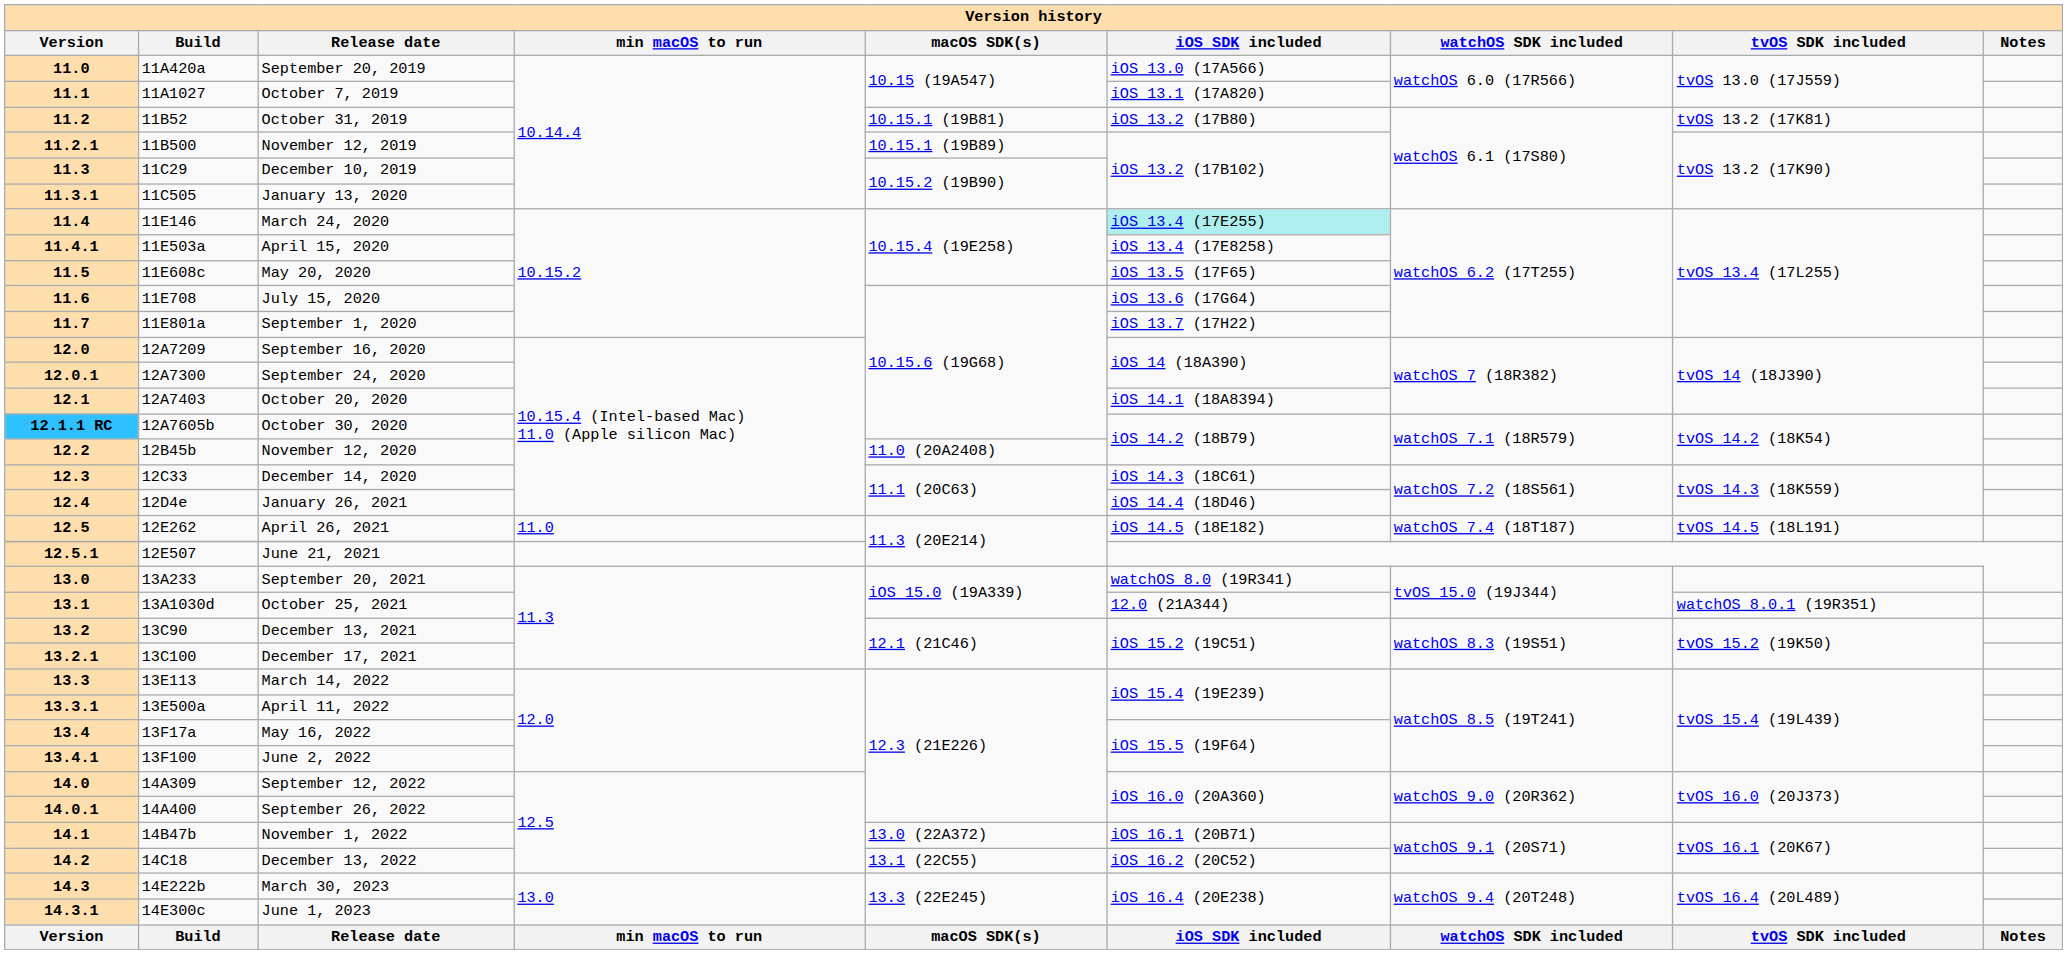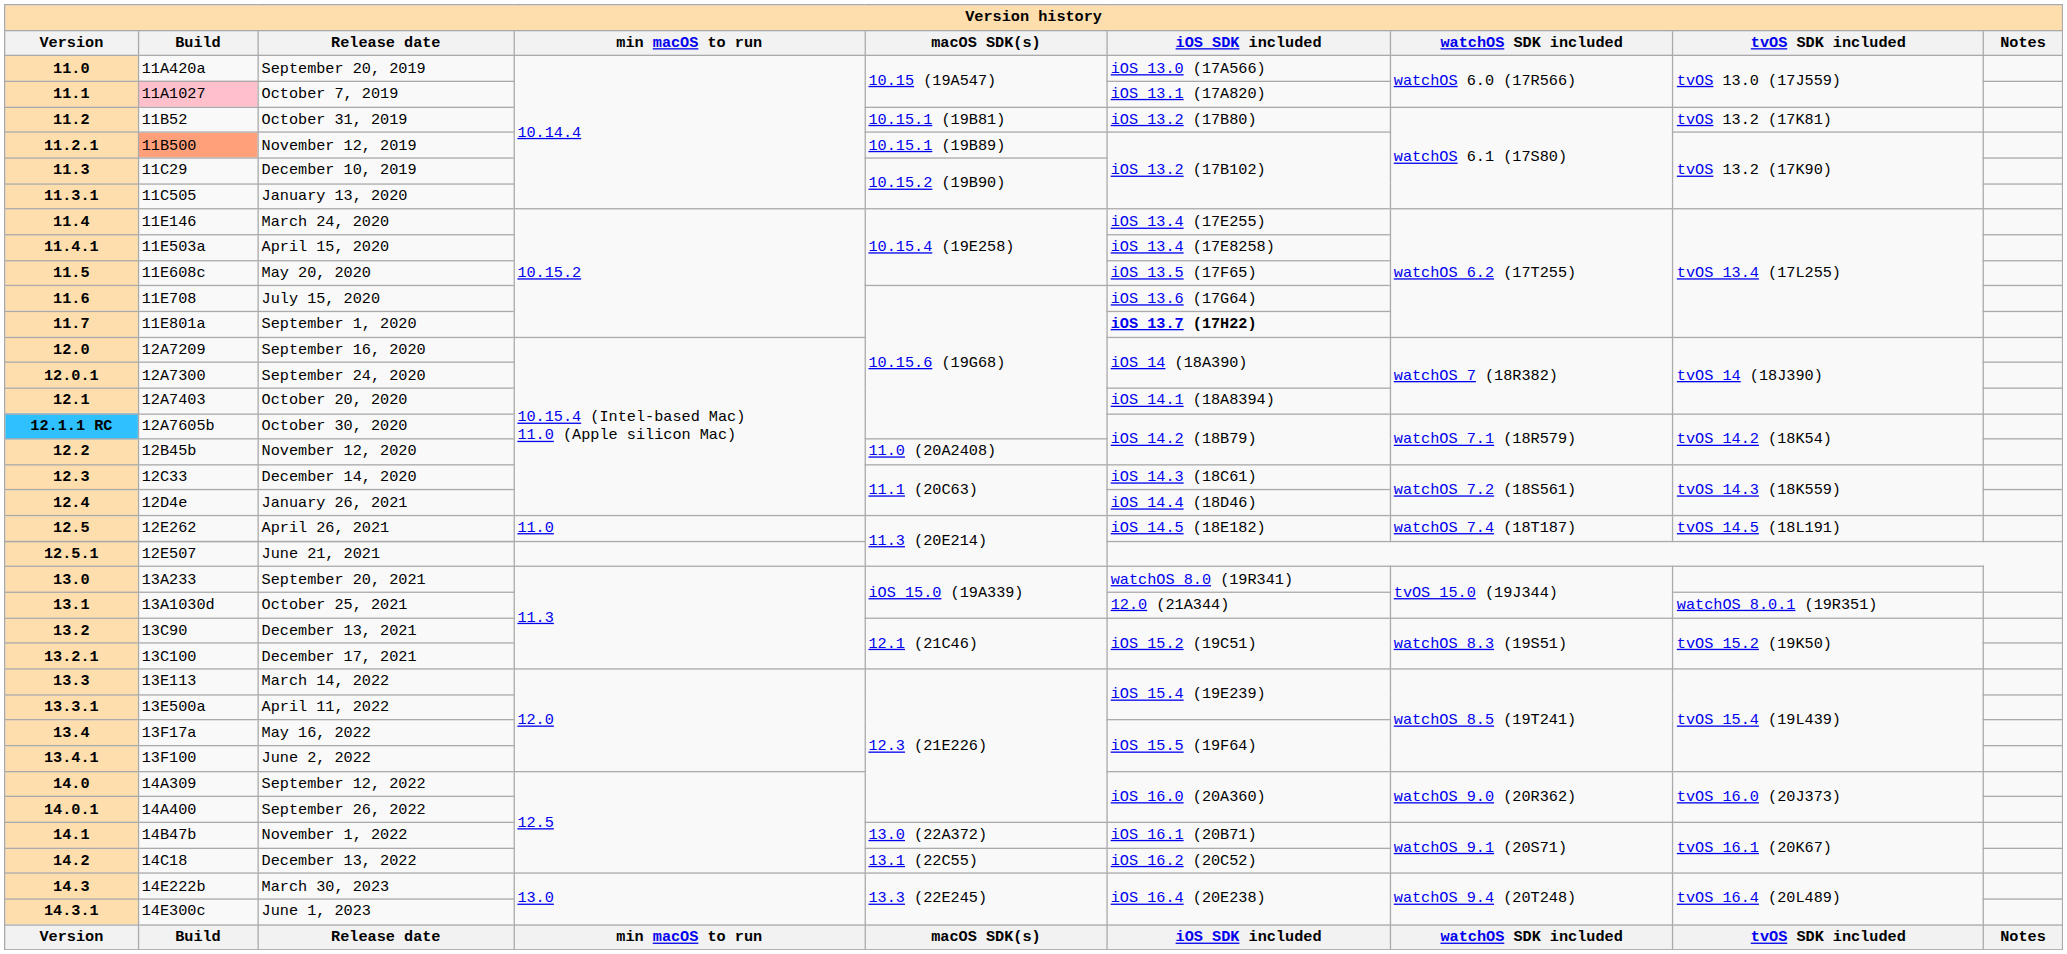(174, 94) no background -> (174, 94) pink background
(169, 145) no background -> (169, 145) lightsalmon background
(1188, 222) paleturquoise background -> (1188, 222) no background
(1184, 324) normal -> (1184, 324) bold
